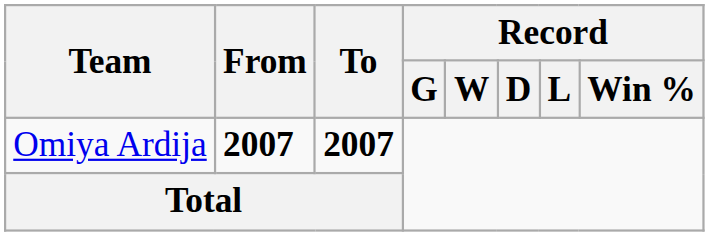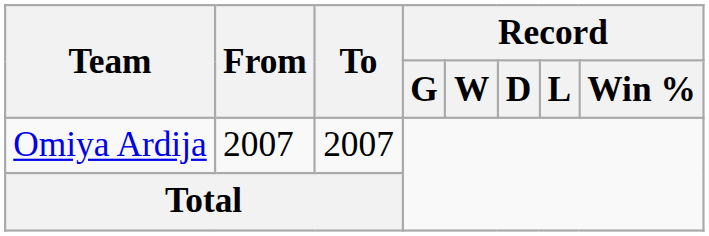(258, 144) bold -> (258, 144) normal
(358, 144) bold -> (358, 144) normal
